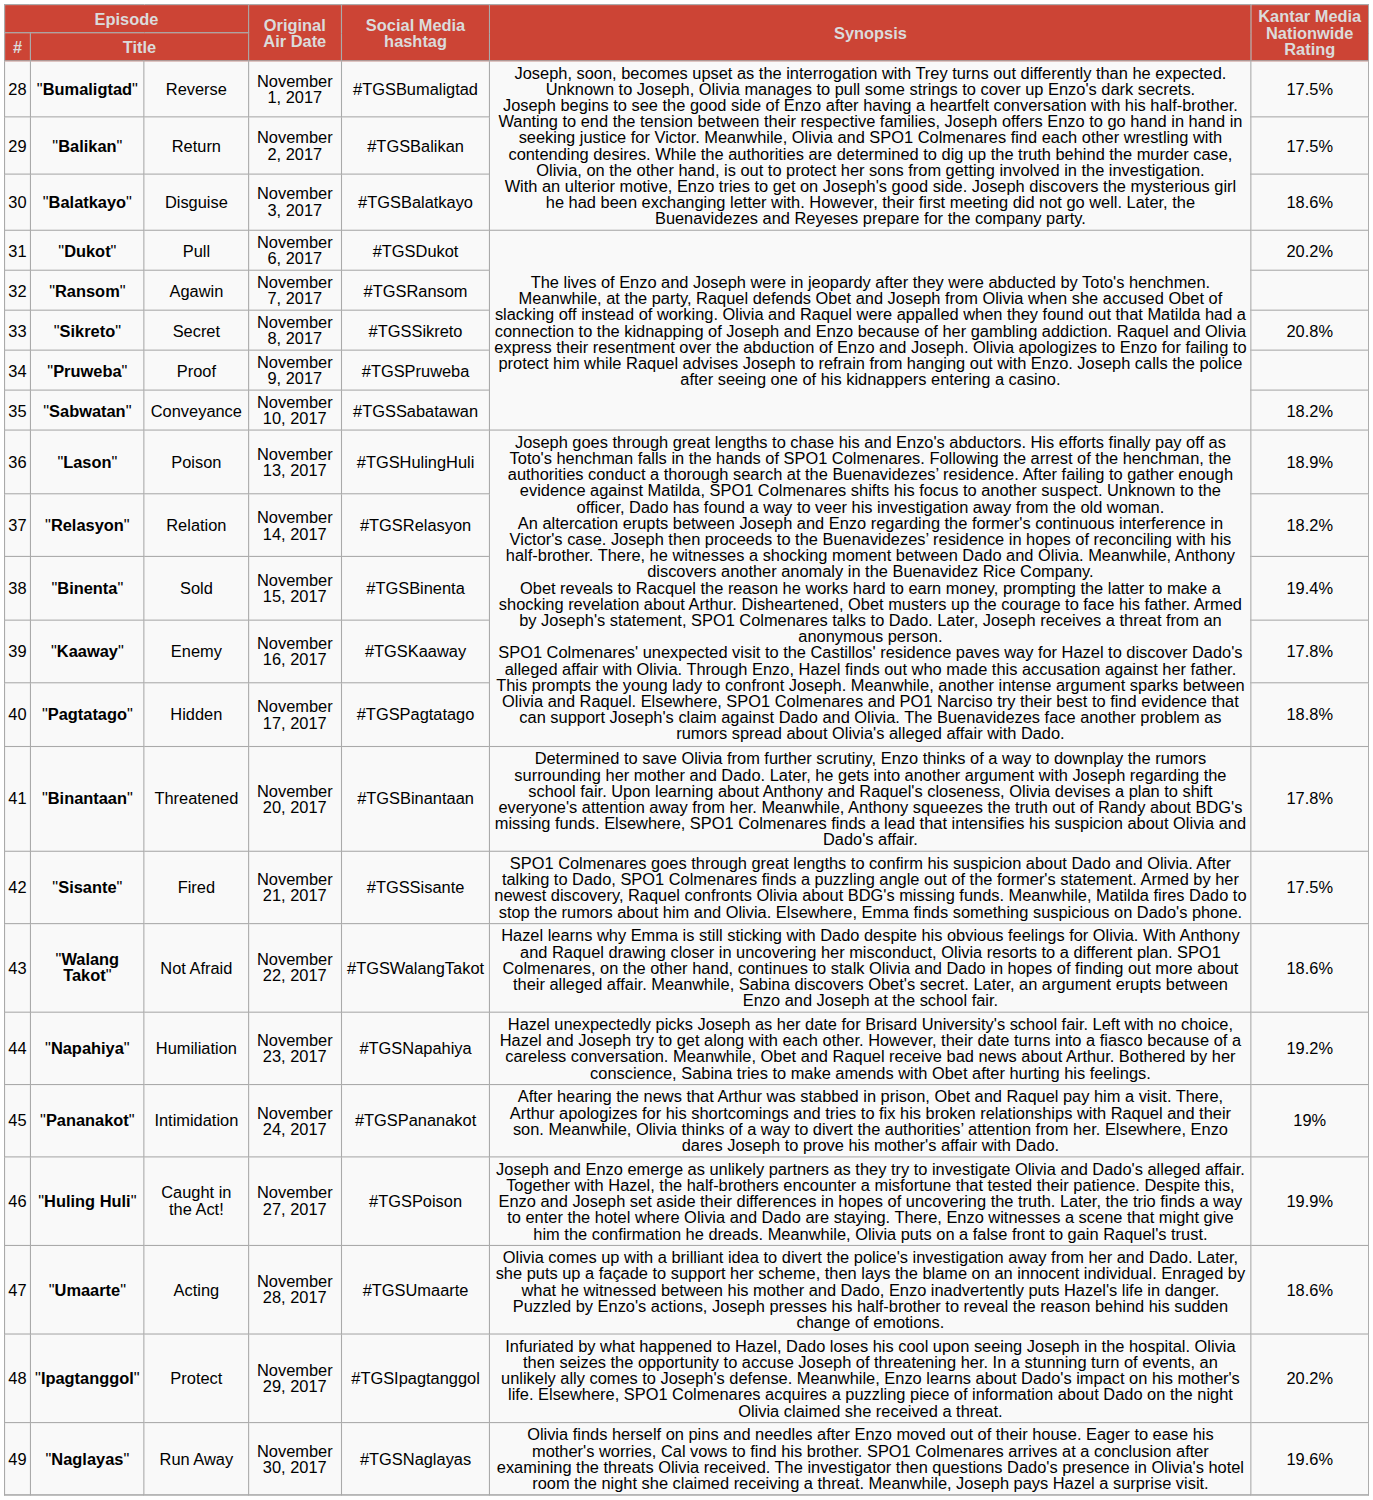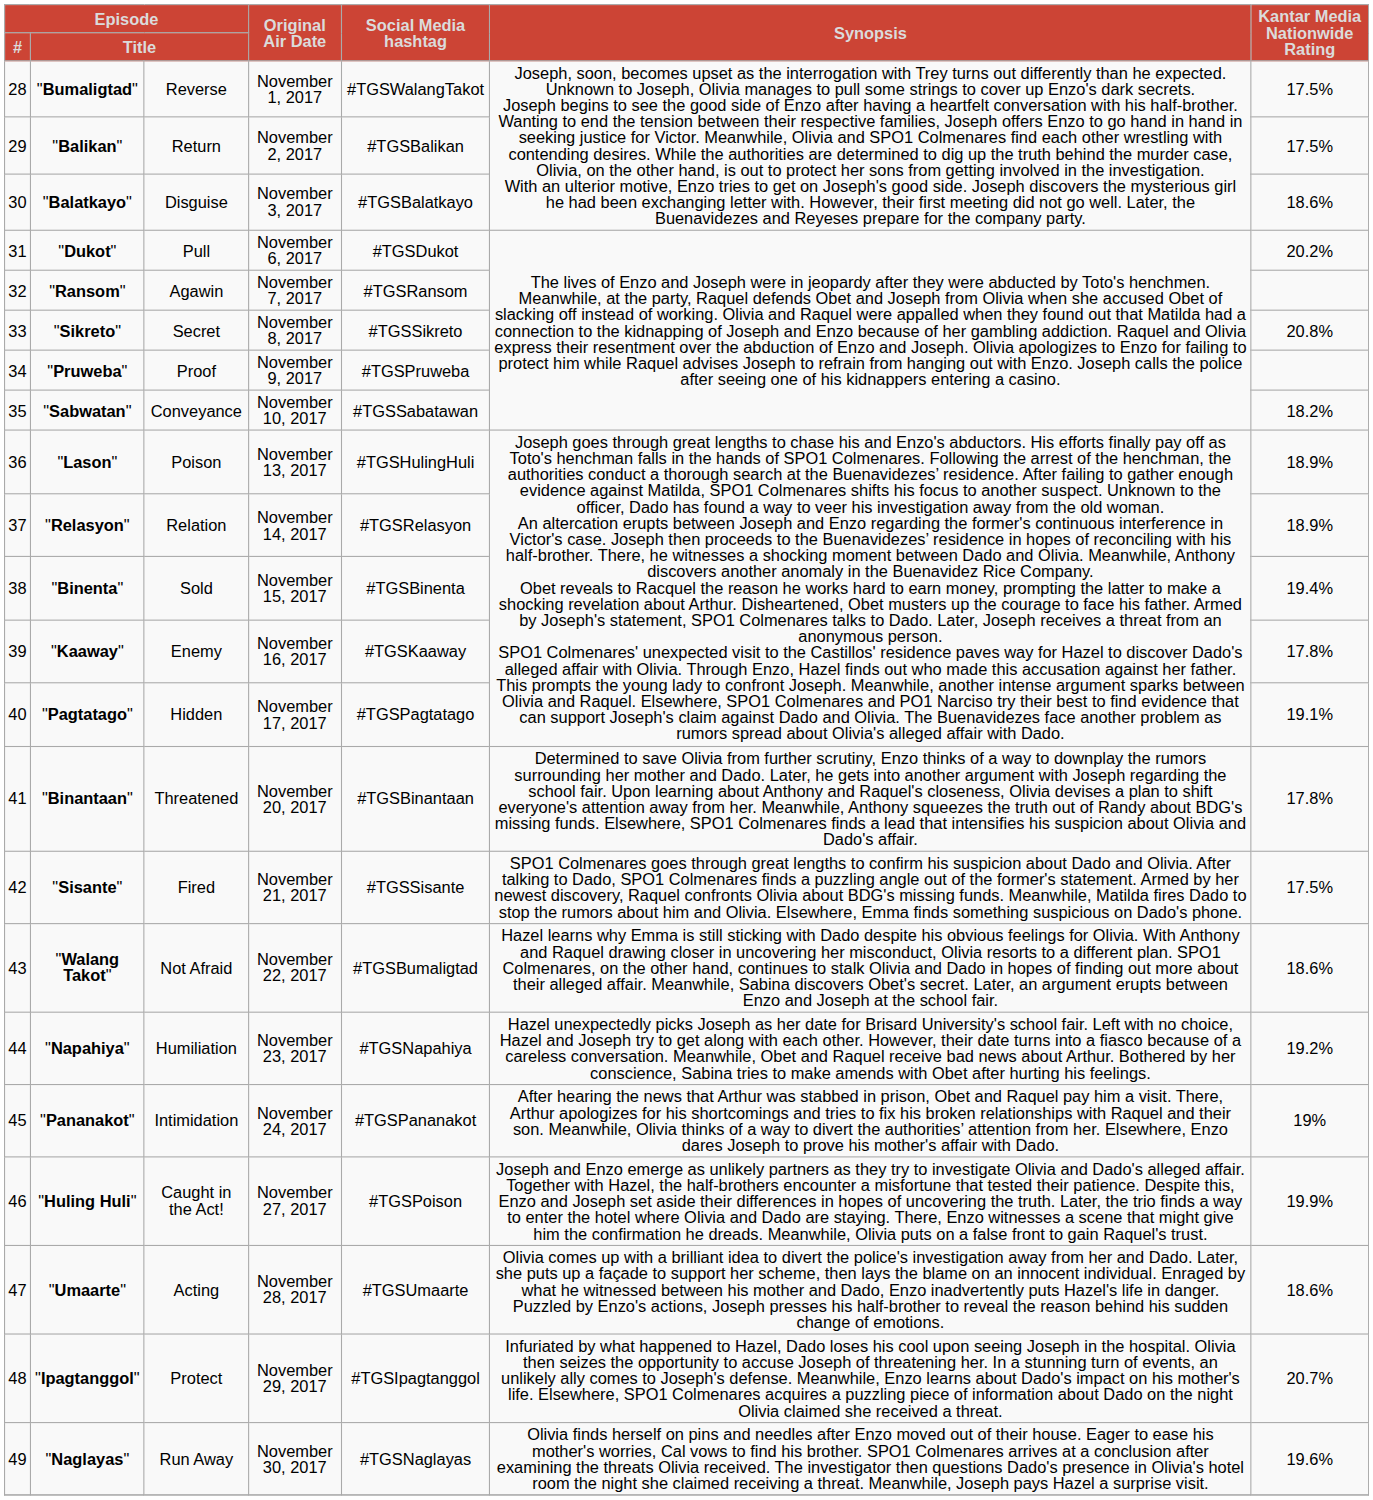(416, 89) #TGSBumaligtad -> (416, 89) #TGSWalangTakot
(1310, 525) 18.2% -> (1310, 525) 18.9%
(1310, 715) 18.8% -> (1310, 715) 19.1%
(416, 968) #TGSWalangTakot -> (416, 968) #TGSBumaligtad
(1310, 1378) 20.2% -> (1310, 1378) 20.7%
